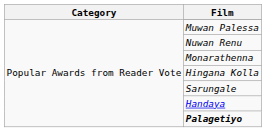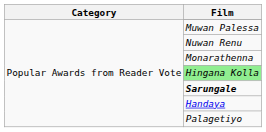(222, 73) no background -> (222, 73) lightgreen background
(211, 88) normal -> (211, 88) bold
(214, 119) bold -> (214, 119) normal
